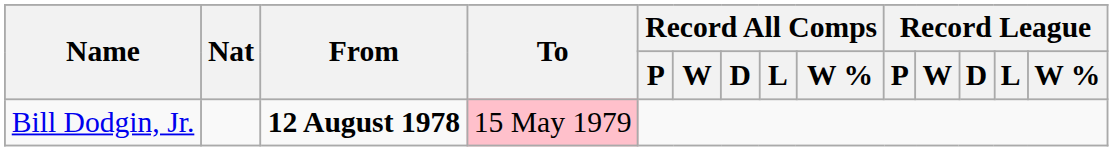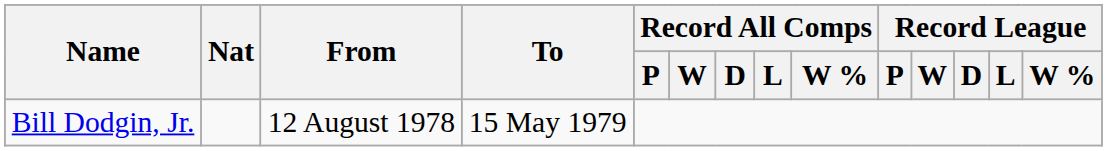(364, 121) bold -> (361, 121) normal
(553, 121) pink background -> (548, 121) no background
